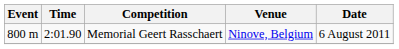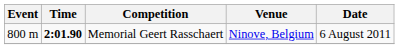(63, 33) normal -> (63, 33) bold
